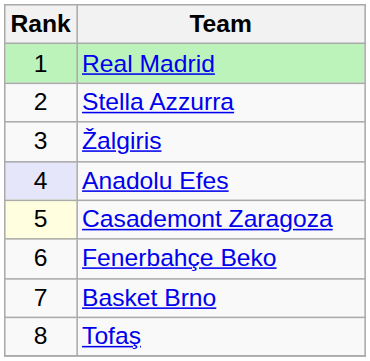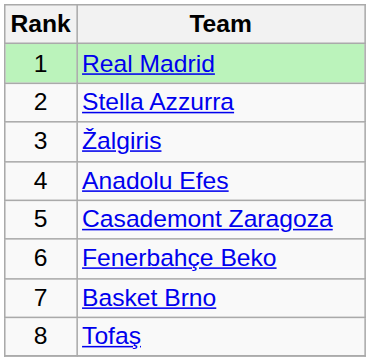(41, 180) lavender background -> (41, 180) no background
(41, 219) lightyellow background -> (41, 219) no background
